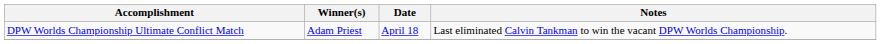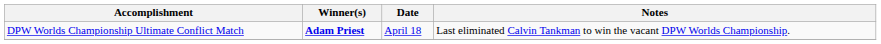(334, 30) normal -> (335, 30) bold
